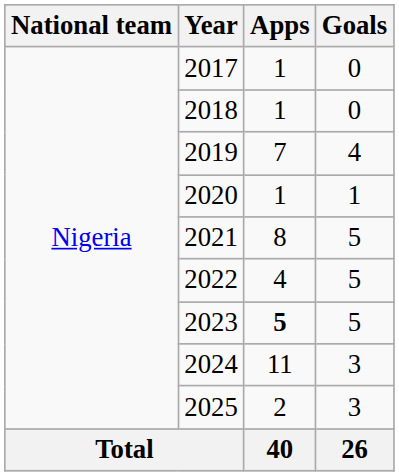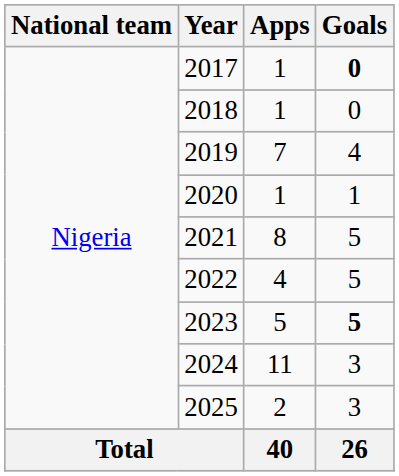(355, 68) normal -> (355, 68) bold
(280, 322) bold -> (280, 322) normal
(355, 322) normal -> (355, 322) bold
